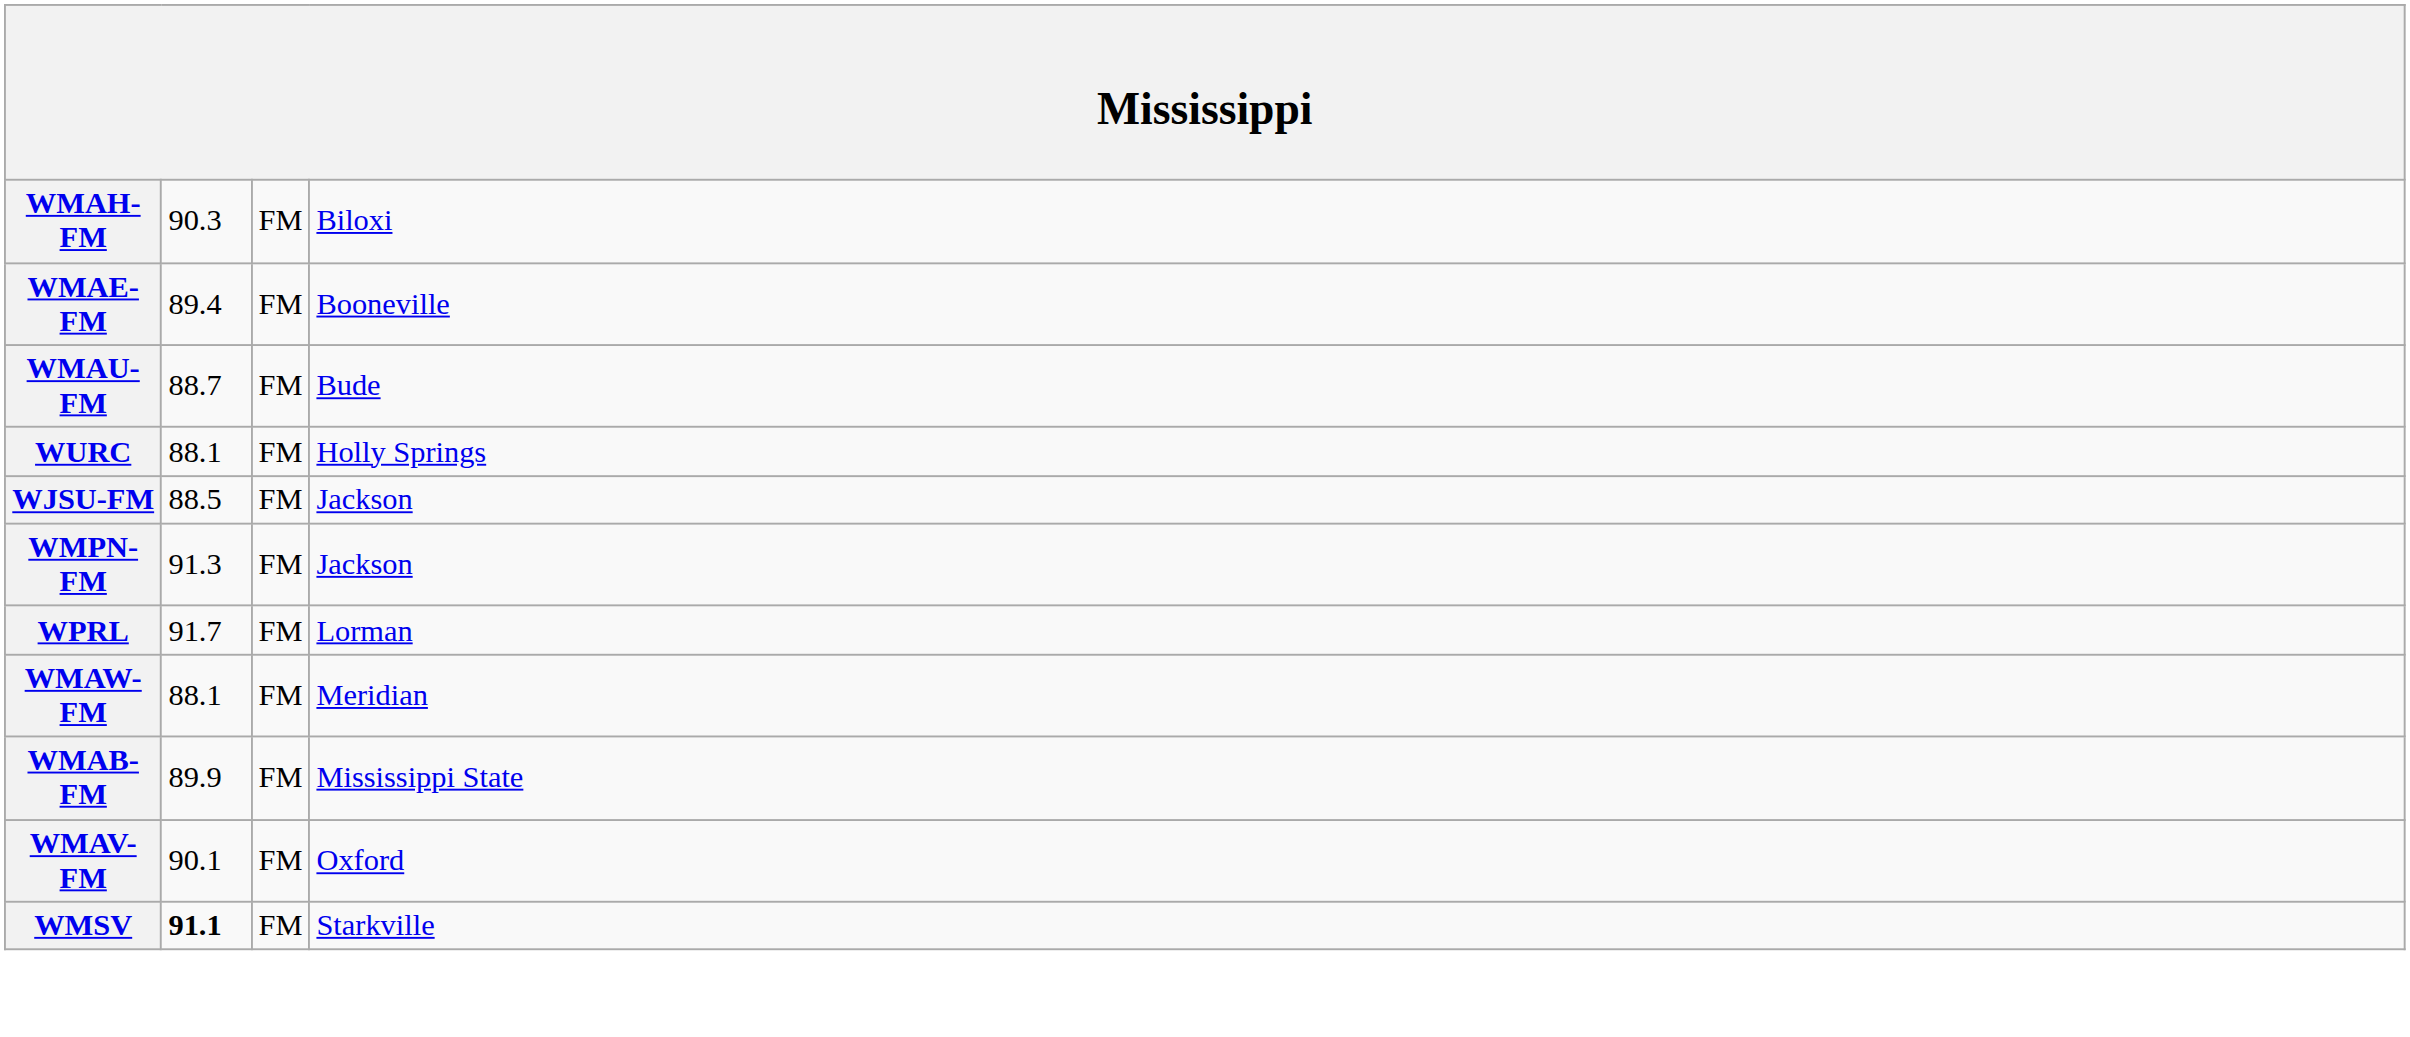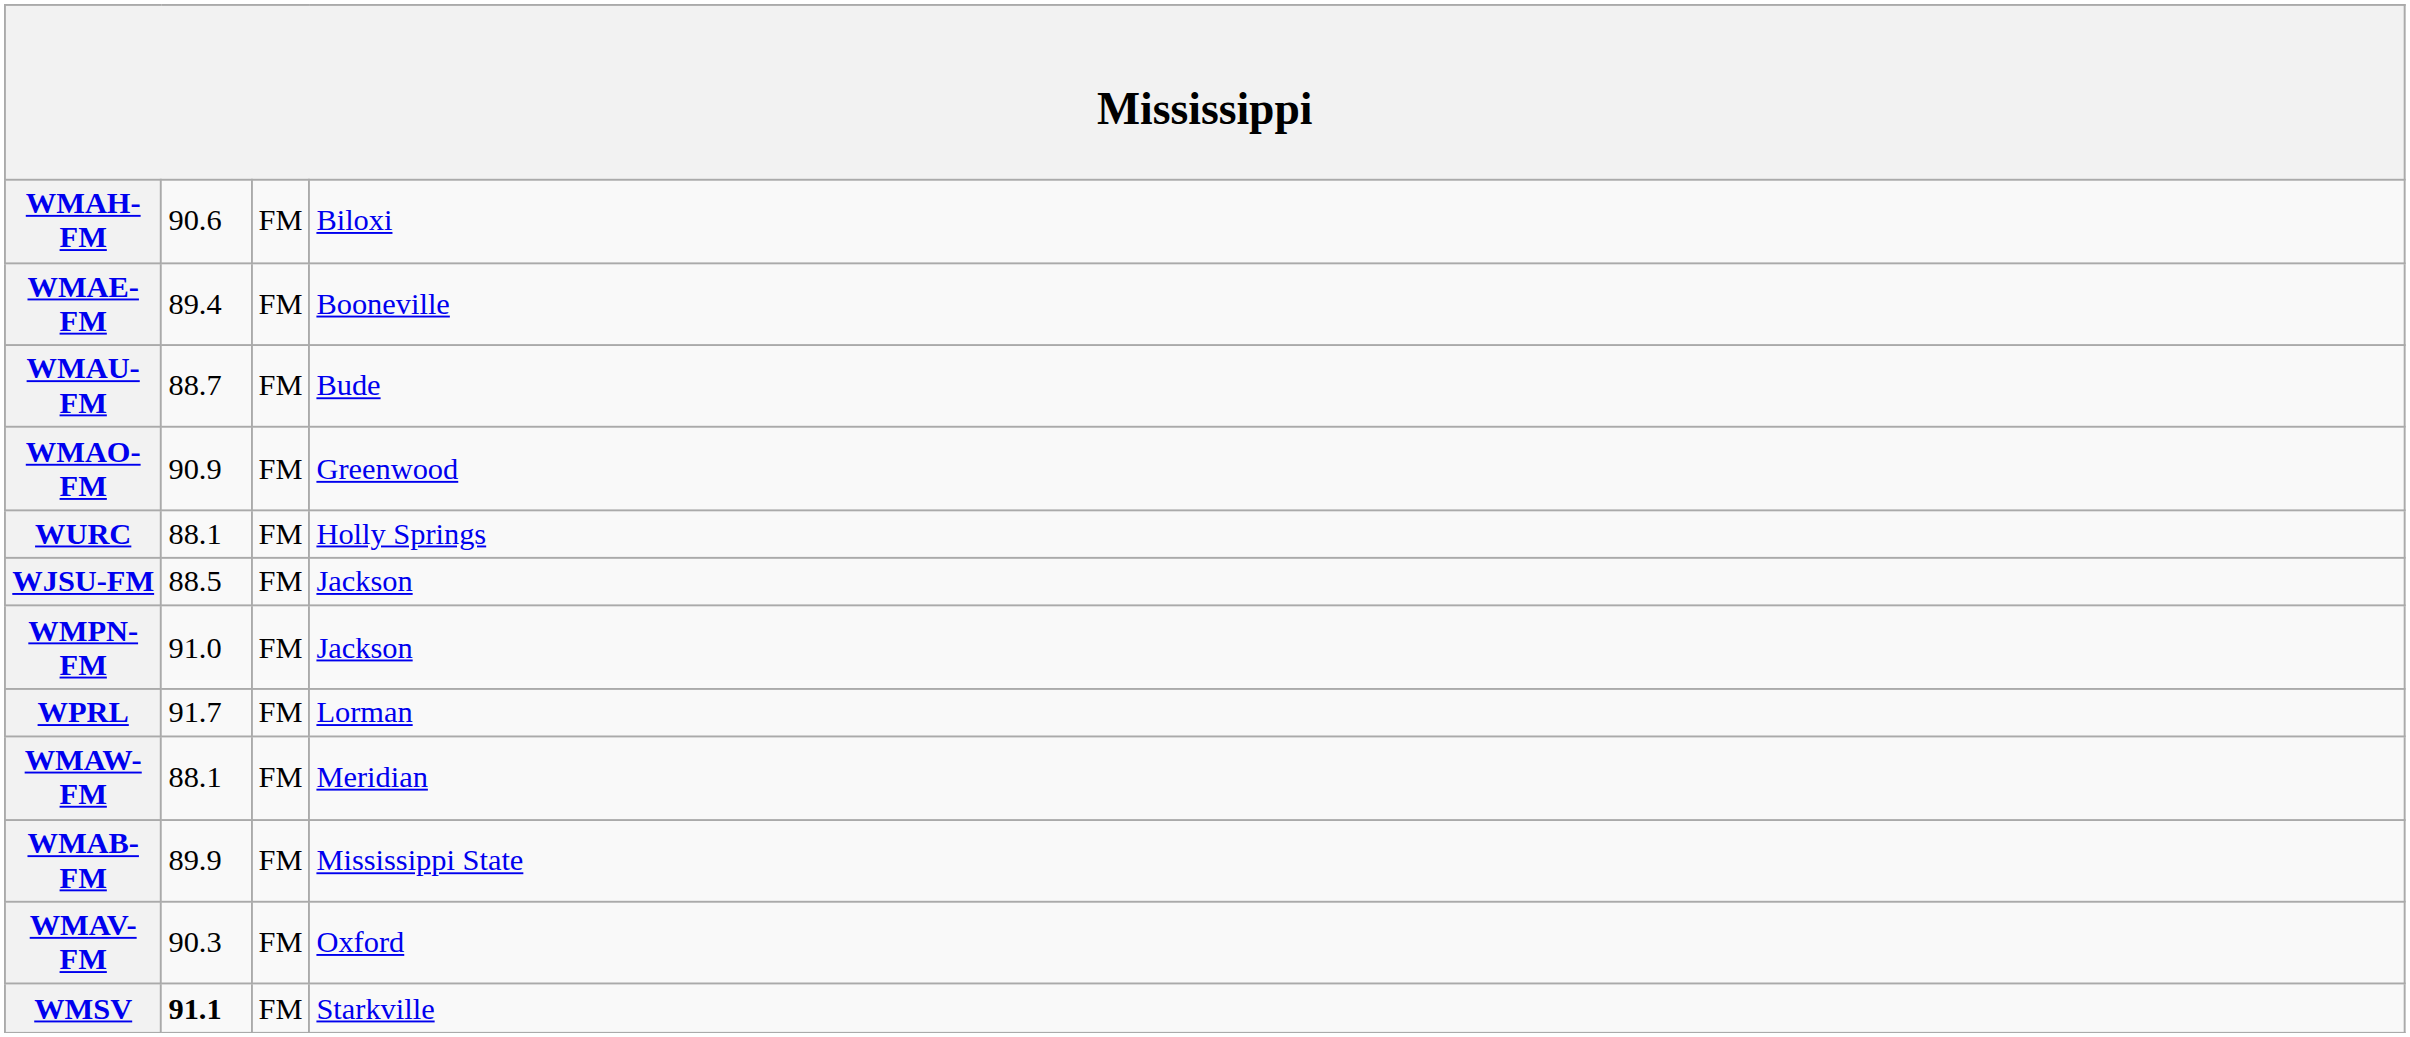(195, 220) 90.3 -> (195, 220) 90.6
+ row: (83, 468)
(195, 564) 91.3 -> (195, 646) 91.0
(195, 859) 90.1 -> (195, 942) 90.3
